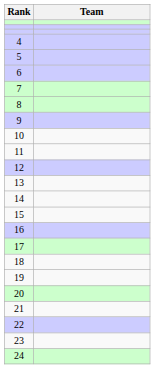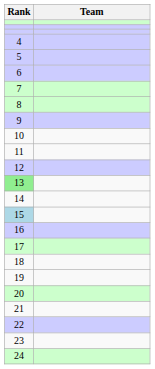(19, 183) no background -> (19, 183) lightgreen background
(19, 214) no background -> (19, 214) lightblue background
